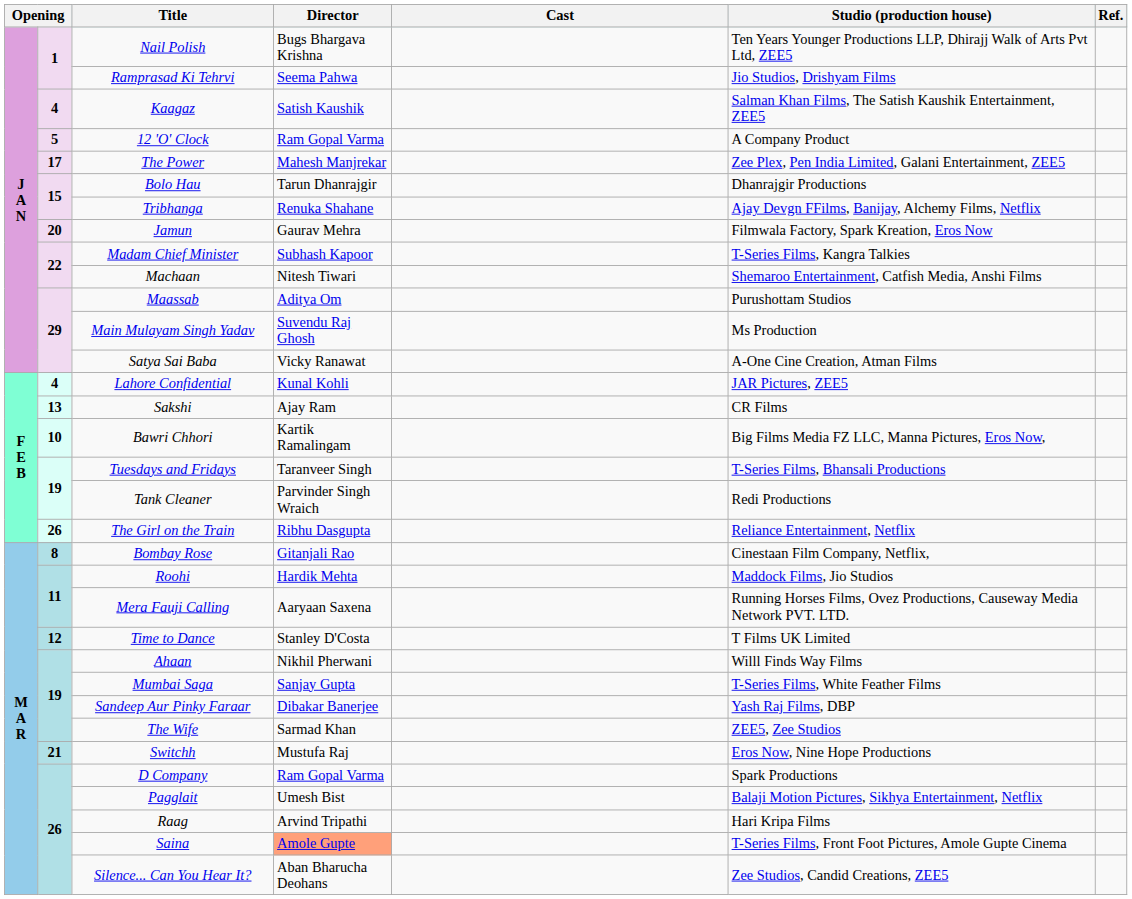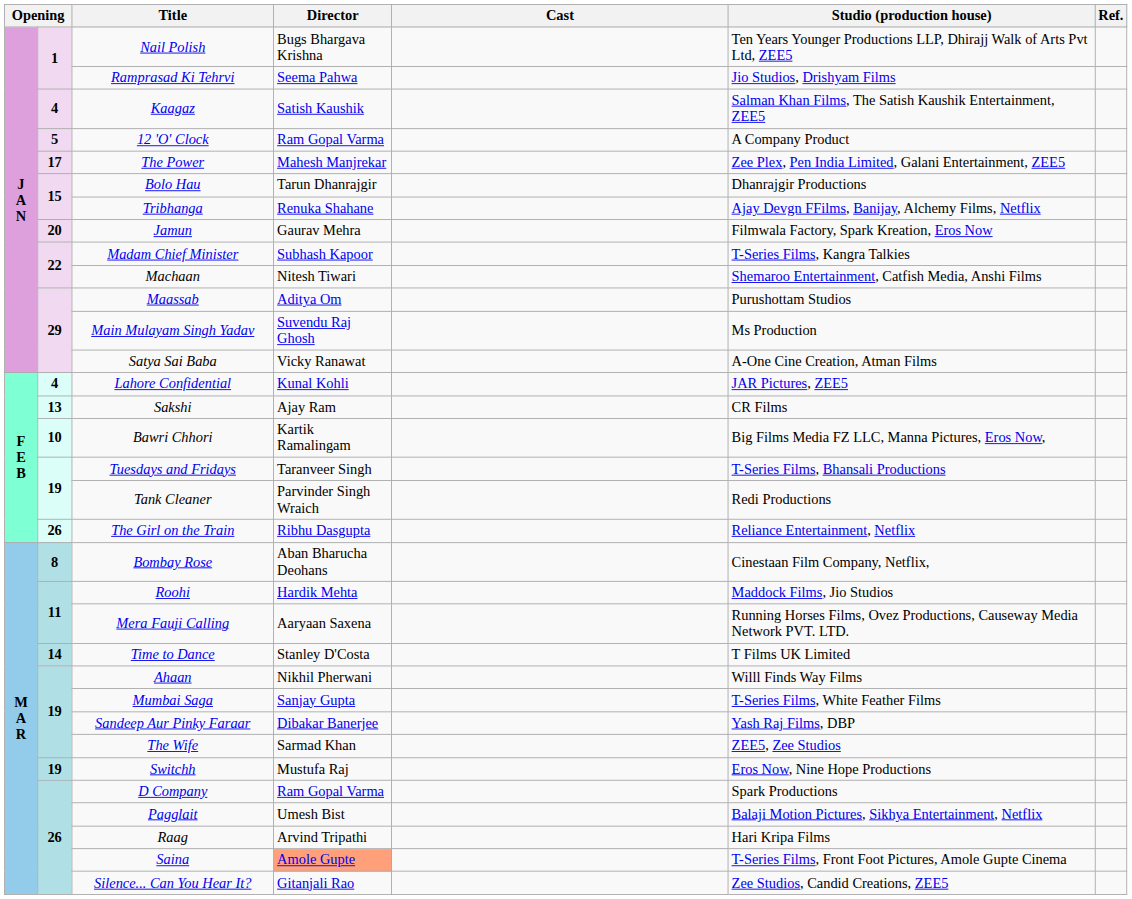(316, 553) Gitanjali Rao -> (322, 561) Aban Bharucha Deohans
(55, 638) 12 -> (55, 654) 14
(55, 752) 21 -> (55, 768) 19
(322, 874) Aban Bharucha Deohans -> (316, 882) Gitanjali Rao
